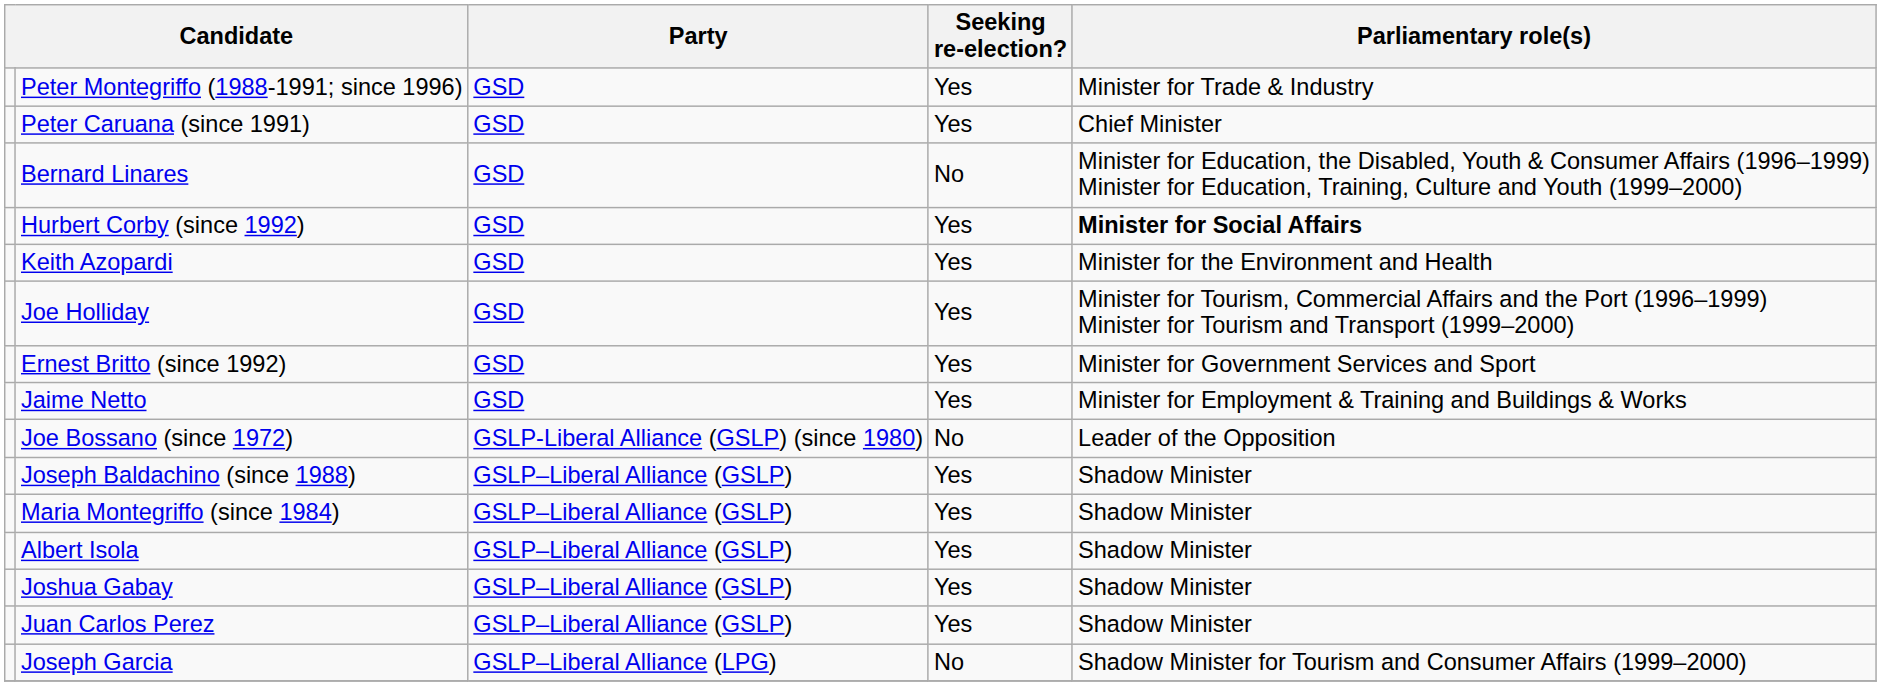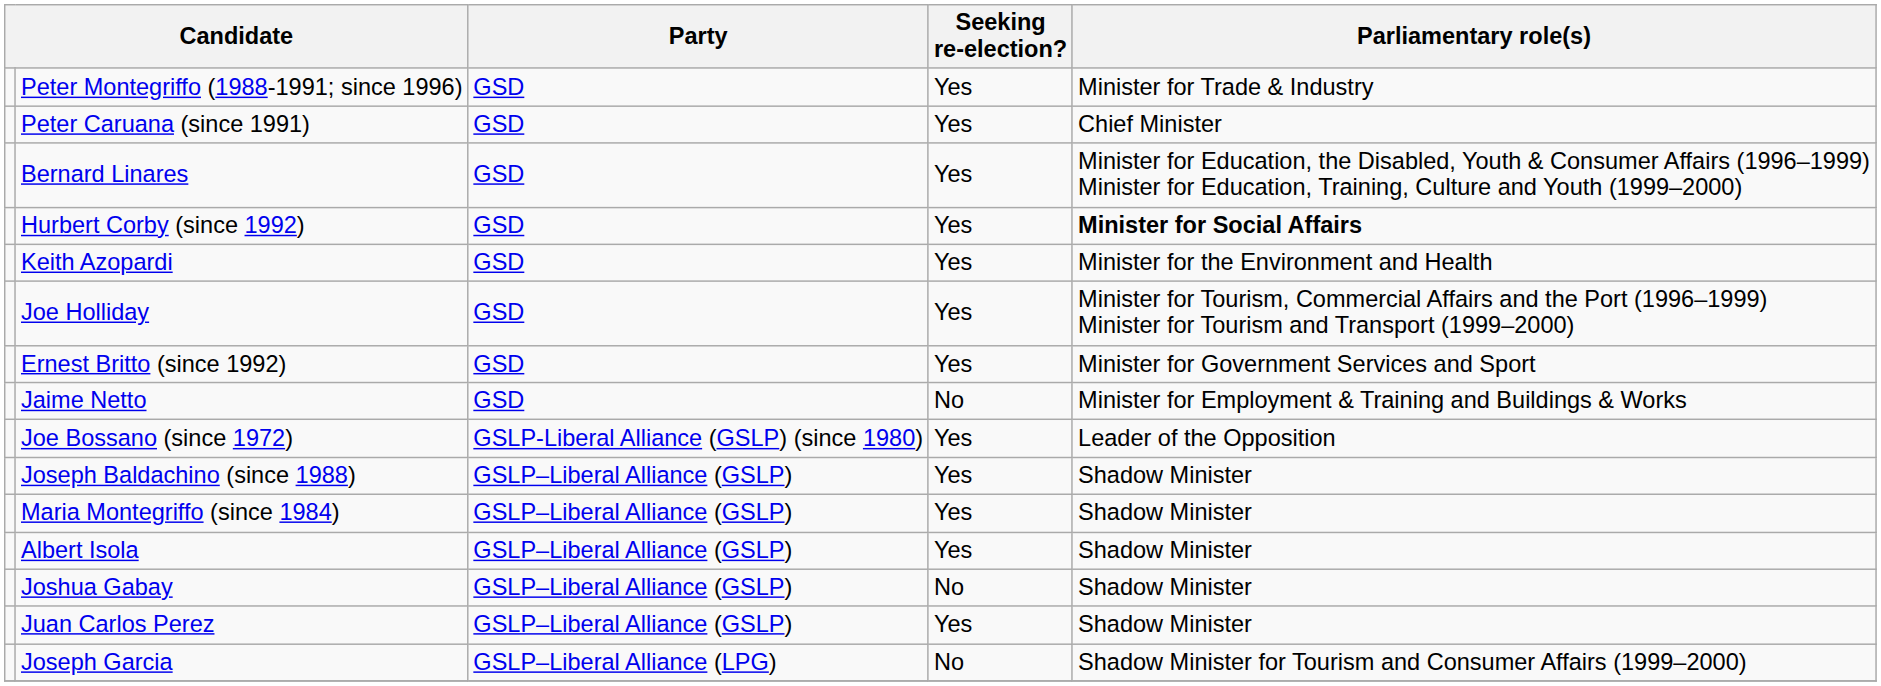(949, 174) No -> (953, 174) Yes
(953, 400) Yes -> (949, 400) No
(949, 438) No -> (953, 438) Yes
(953, 587) Yes -> (949, 587) No
